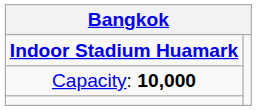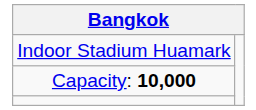(124, 50) bold -> (124, 50) normal
